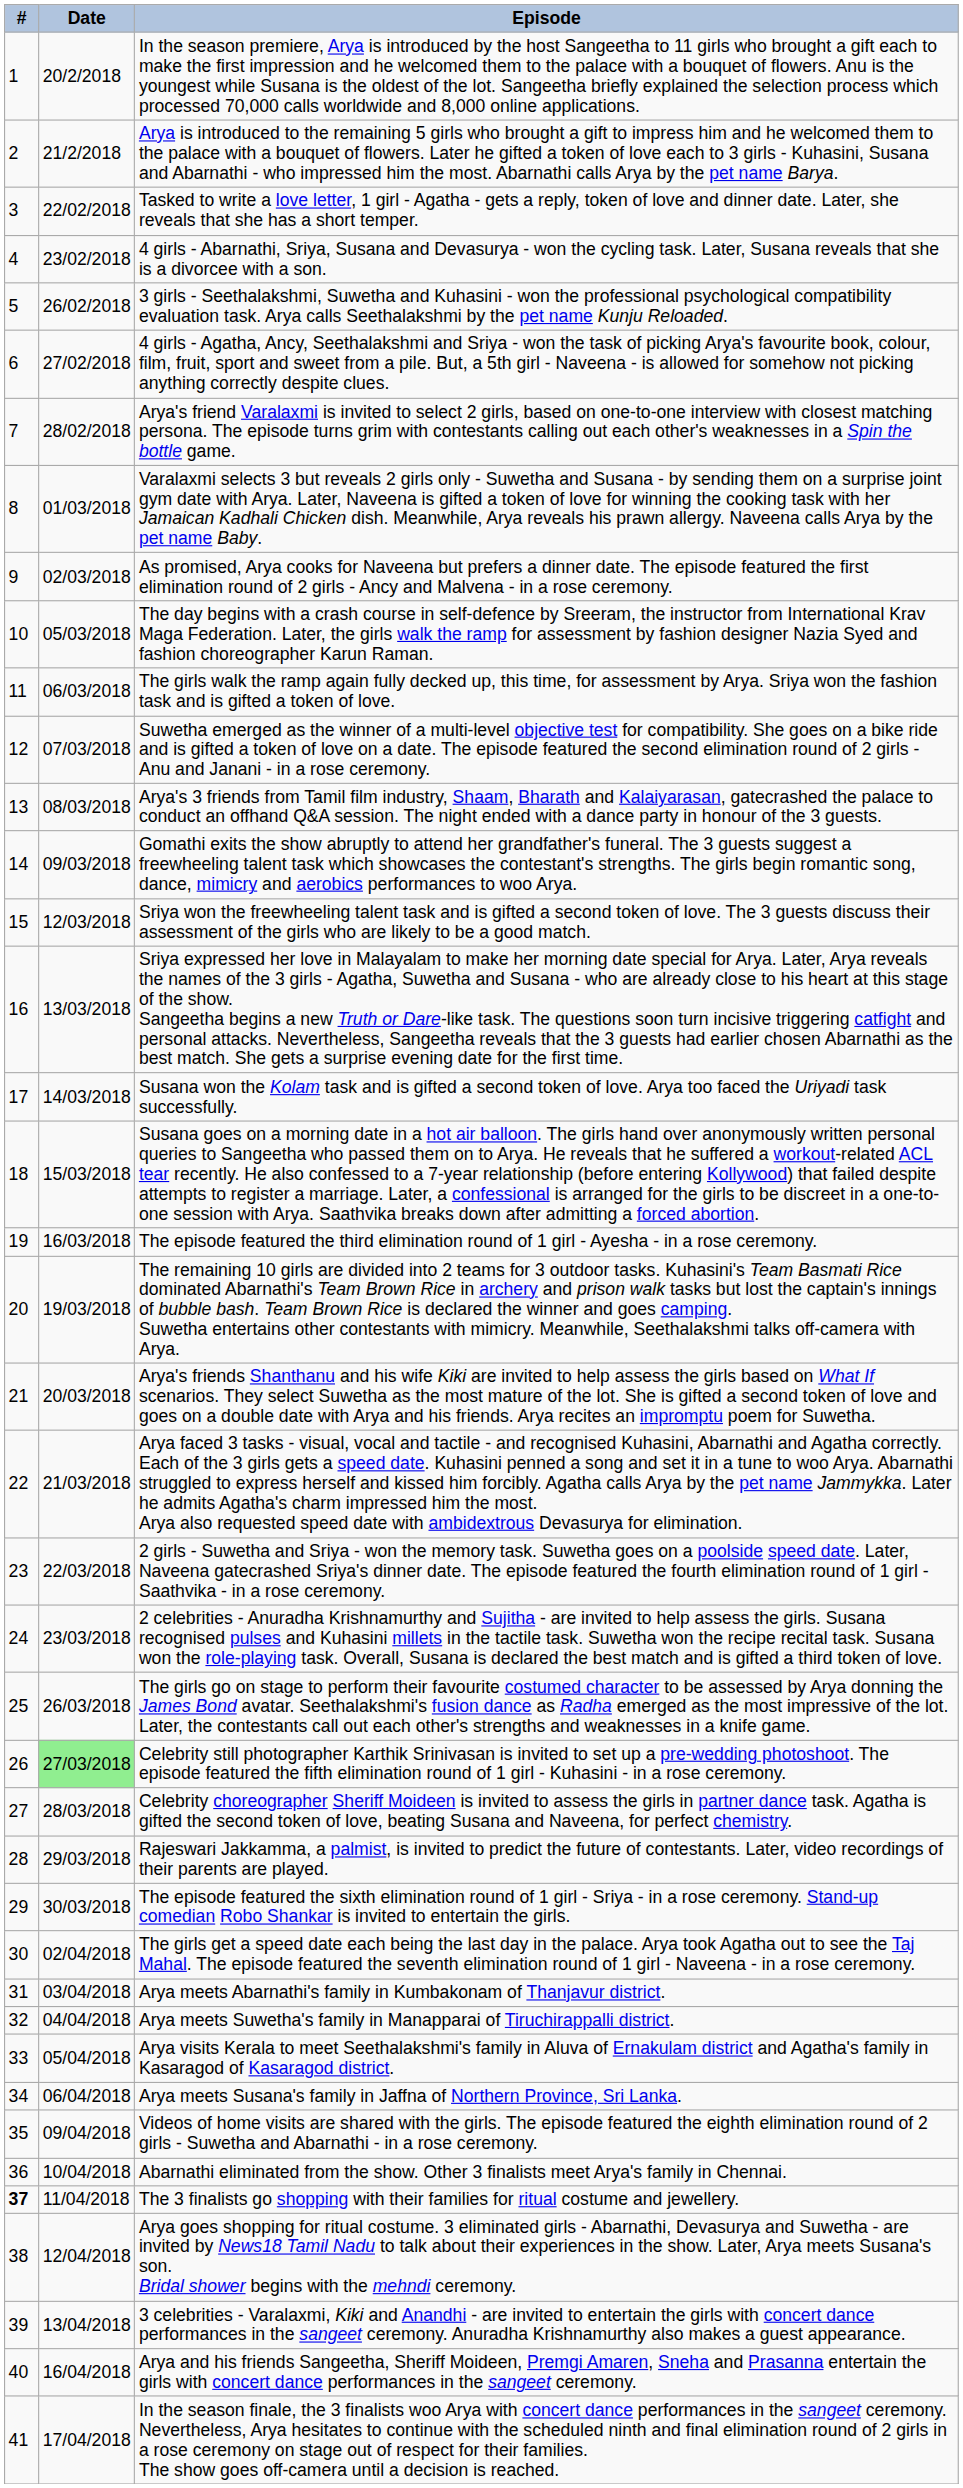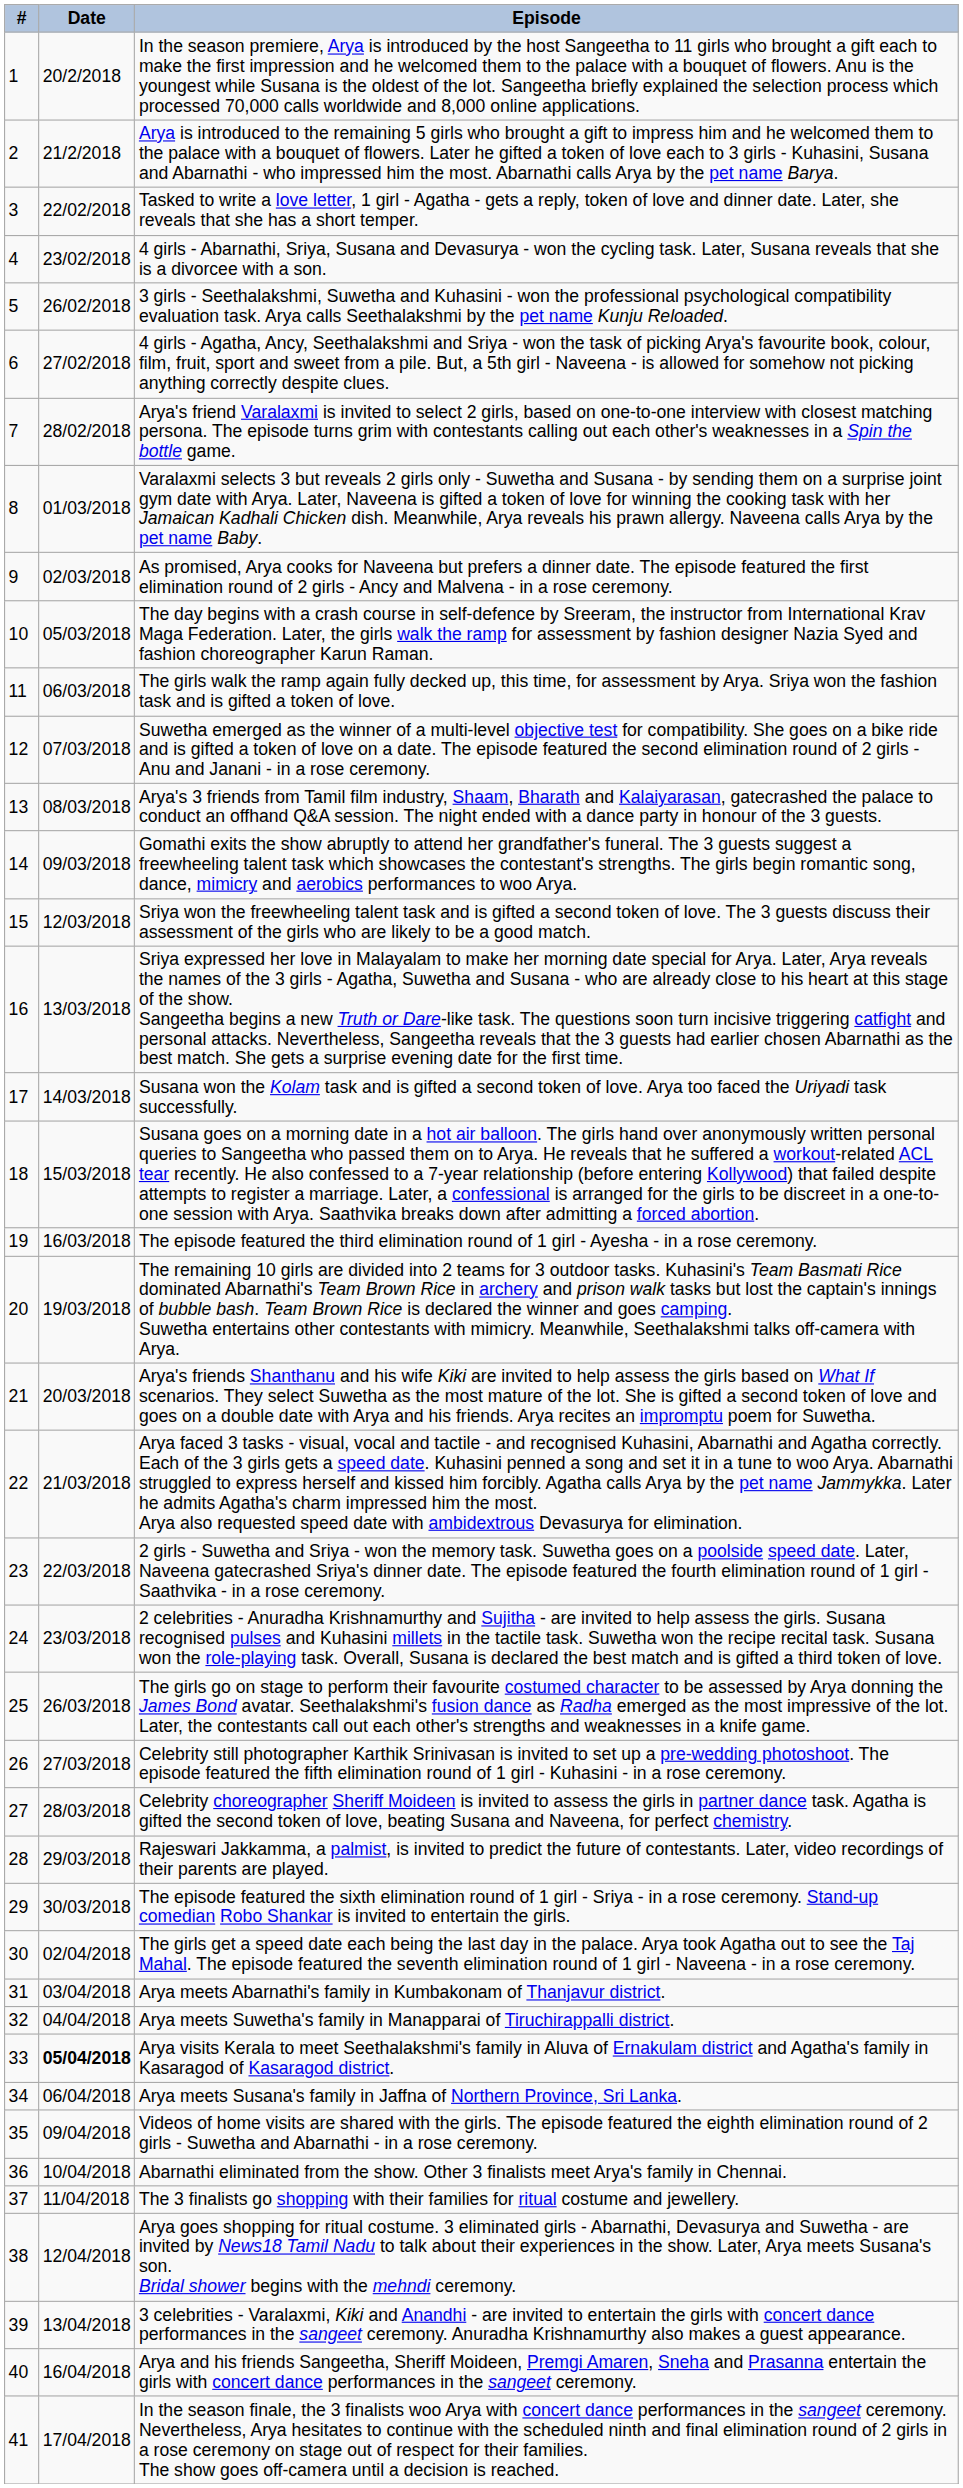(87, 1763) lightgreen background -> (87, 1763) no background
(87, 2058) normal -> (87, 2058) bold
(18, 2199) bold -> (18, 2199) normal
